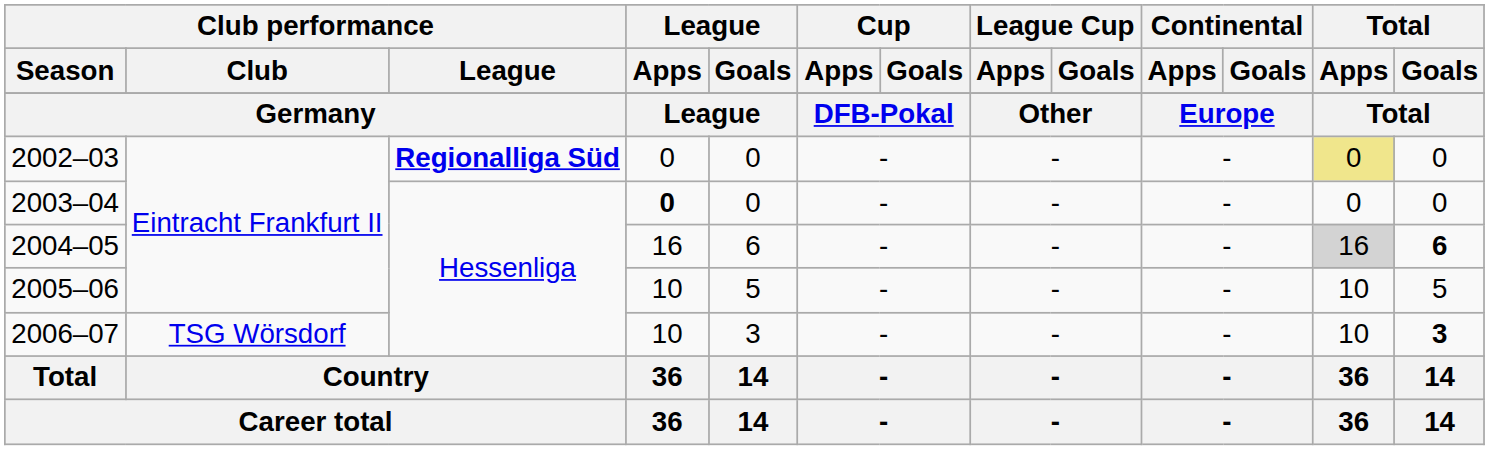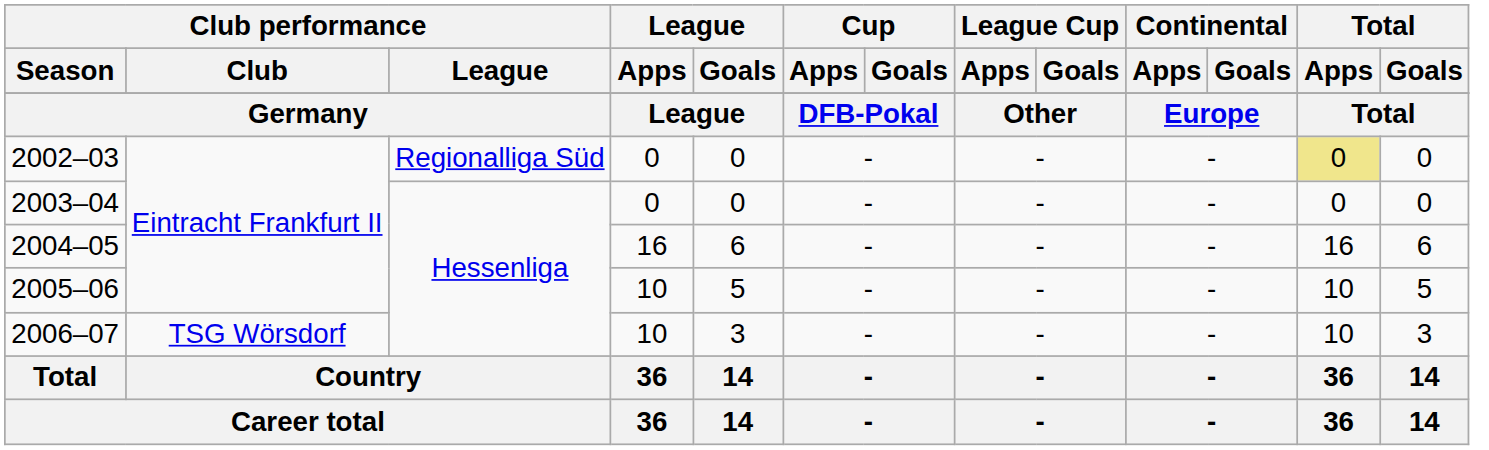(508, 158) bold -> (500, 158) normal
(667, 202) bold -> (652, 202) normal
(1354, 245) lightgrey background -> (1339, 245) no background
(1440, 245) bold -> (1424, 245) normal
(1440, 333) bold -> (1424, 333) normal
